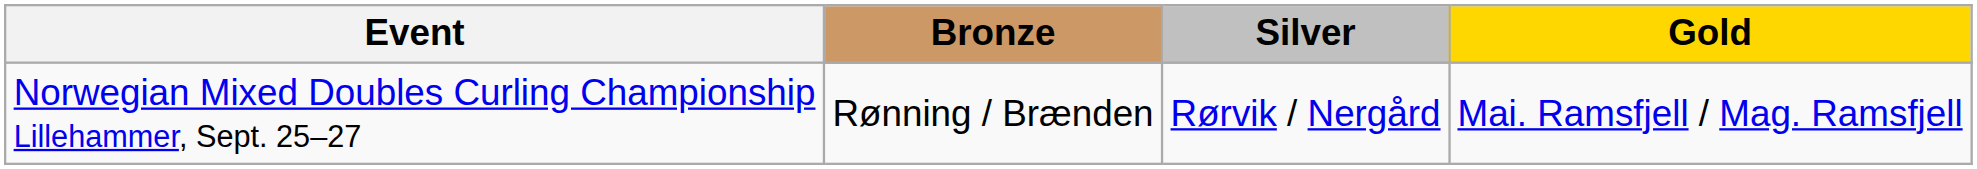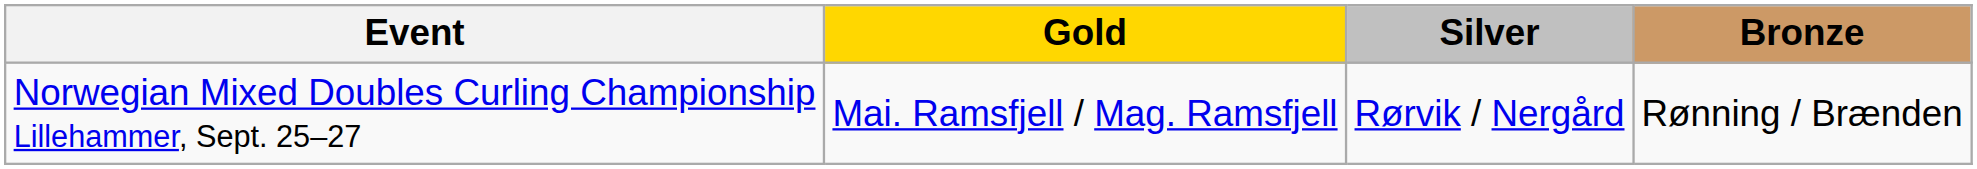columns swapped: (1710, 33) <-> (993, 33)
